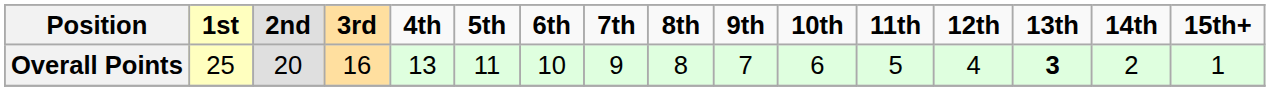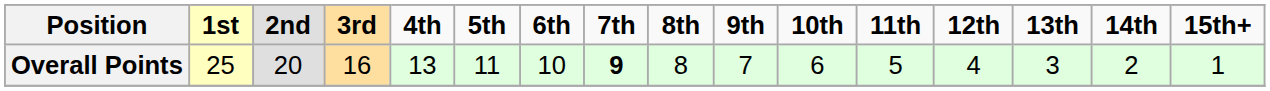(616, 65) normal -> (616, 65) bold
(1053, 65) bold -> (1053, 65) normal
